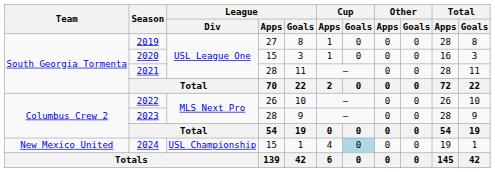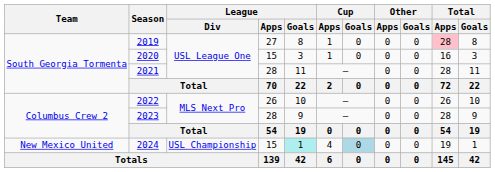(445, 41) no background -> (445, 41) pink background
(301, 145) no background -> (301, 145) paleturquoise background
